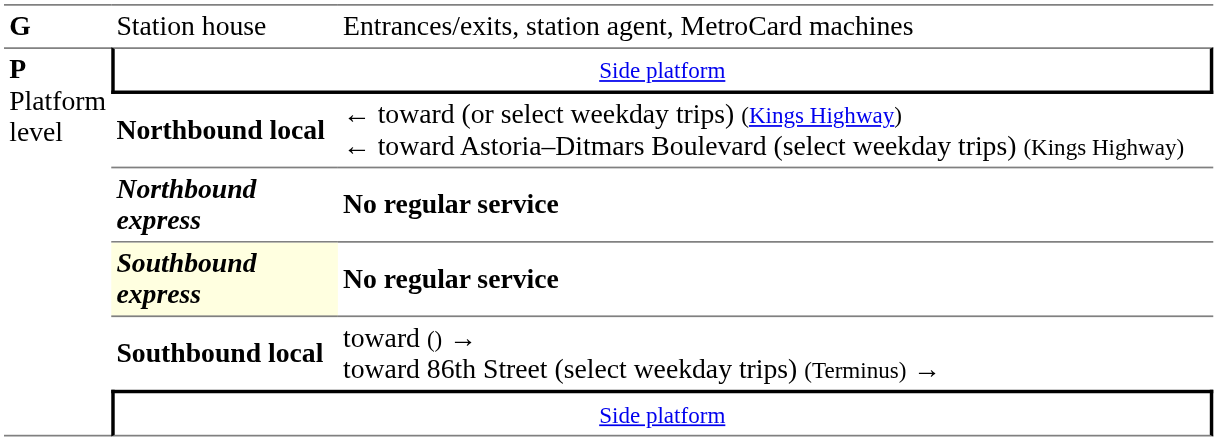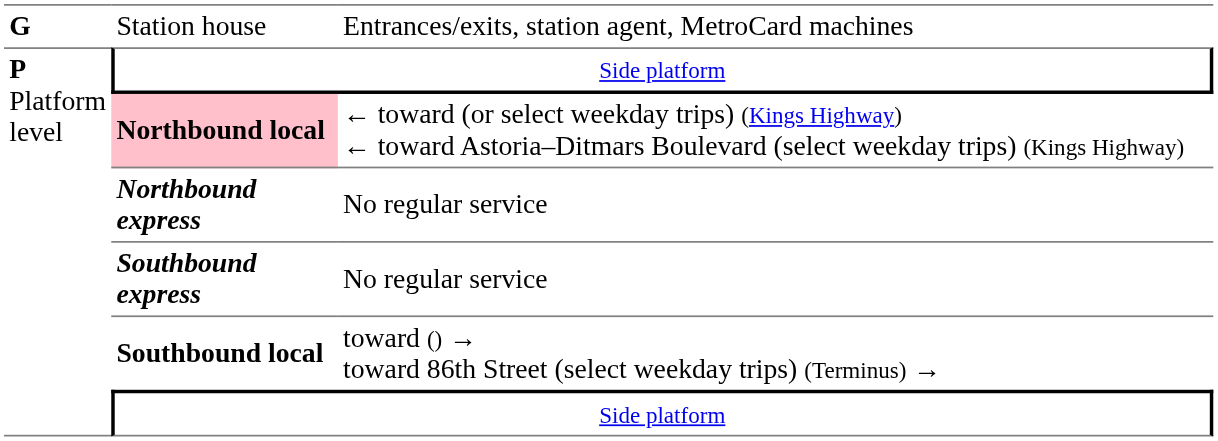(221, 129) no background -> (221, 129) pink background
(451, 204) bold -> (445, 204) normal
(186, 278) lightyellow background -> (186, 278) no background
(451, 278) bold -> (445, 278) normal
